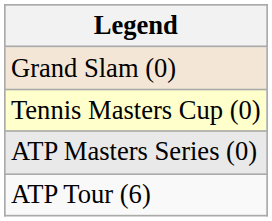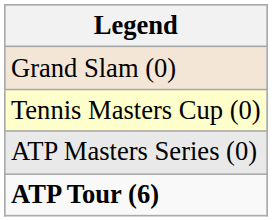(81, 194) normal -> (85, 194) bold
